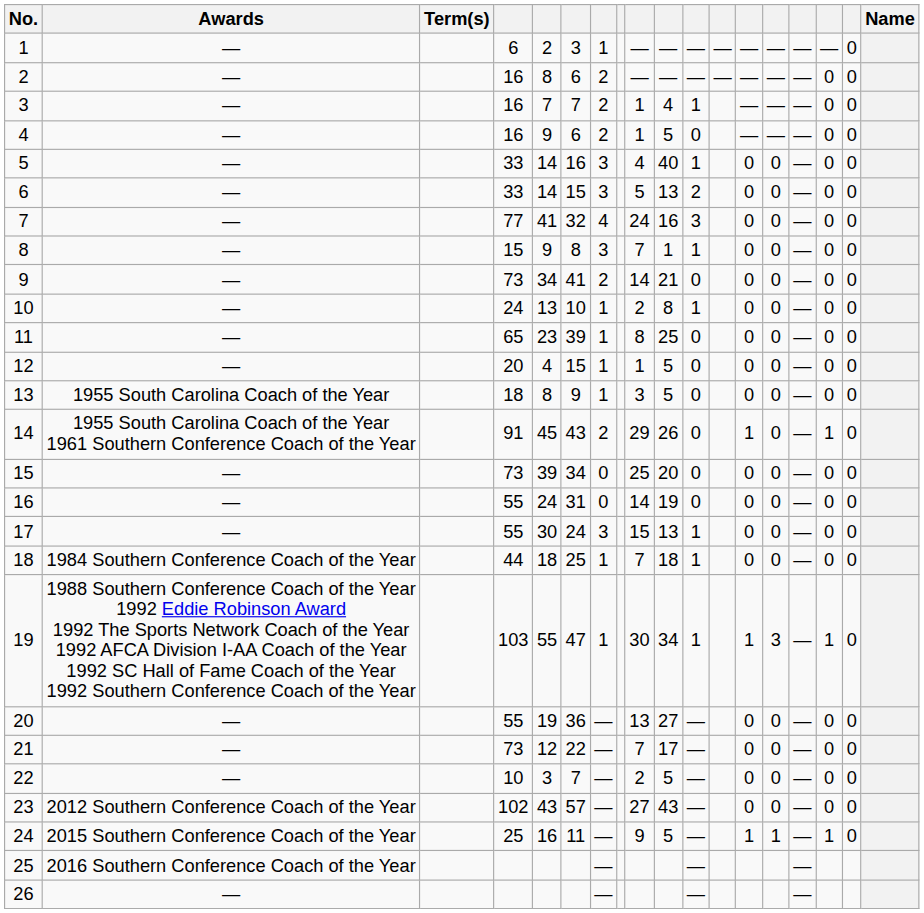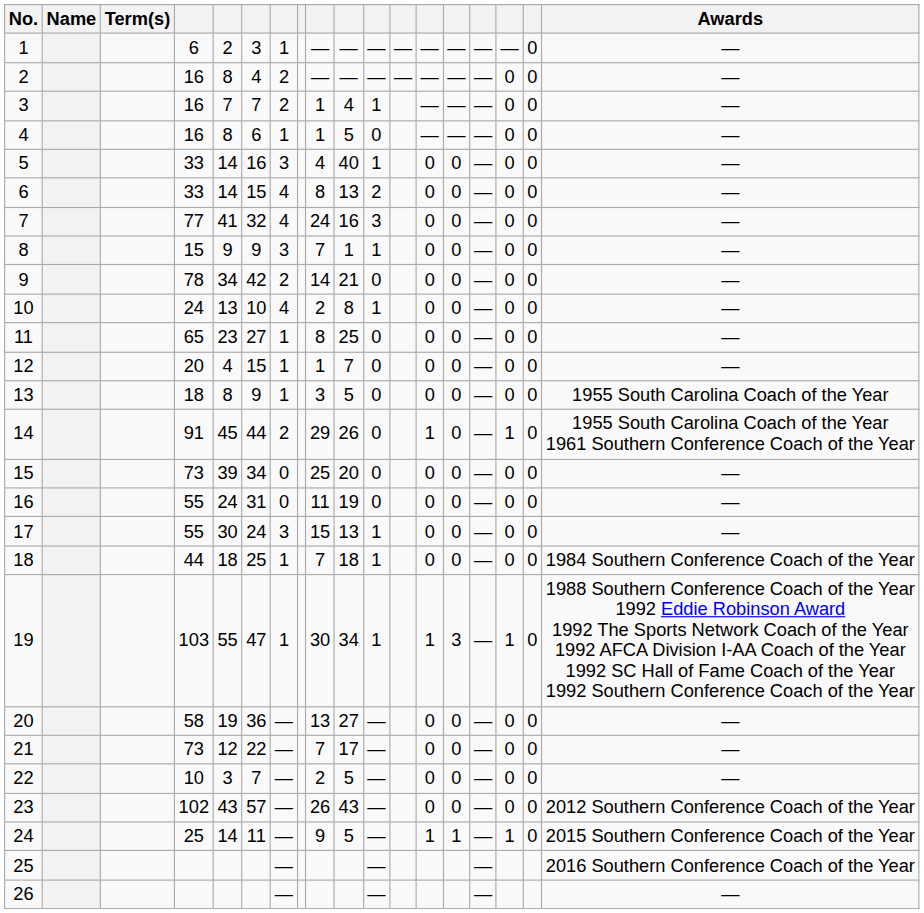columns swapped: (890, 18) <-> (231, 18)
(576, 76) 6 -> (256, 76) 4
(547, 134) 9 -> (228, 134) 8
(603, 134) 2 -> (284, 134) 1
(603, 192) 3 -> (284, 192) 4
(639, 192) 5 -> (320, 192) 8
(576, 250) 8 -> (256, 250) 9
(513, 279) 73 -> (194, 279) 78
(576, 279) 41 -> (256, 279) 42
(603, 308) 1 -> (284, 308) 4
(576, 337) 39 -> (256, 337) 27
(668, 366) 5 -> (349, 366) 7
(576, 434) 43 -> (256, 434) 44
(640, 502) 14 -> (320, 502) 11
(513, 720) 55 -> (194, 720) 58
(640, 807) 27 -> (320, 807) 26
(547, 836) 16 -> (228, 836) 14
